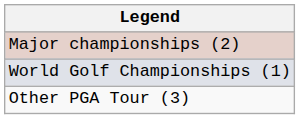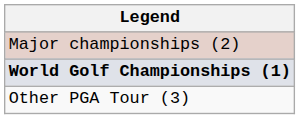(150, 73) normal -> (150, 73) bold
